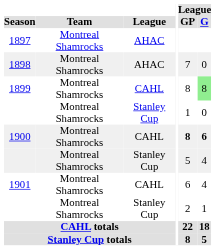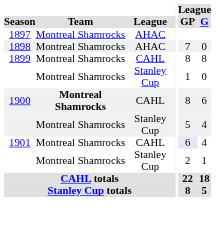(204, 88) lightgreen background -> (204, 58) no background
(79, 136) normal -> (80, 100) bold
(188, 136) bold -> (188, 100) normal
(204, 136) bold -> (204, 100) normal
(188, 185) no background -> (188, 142) lavender background
